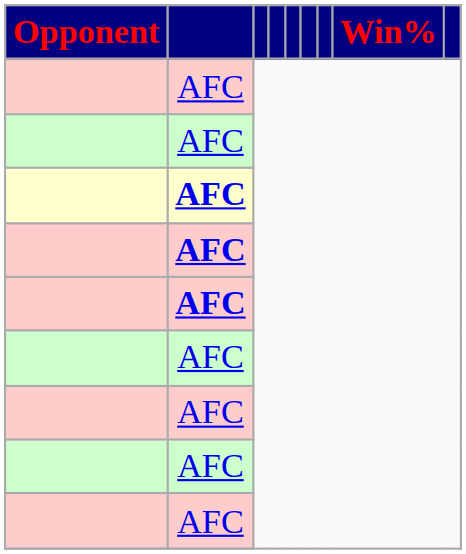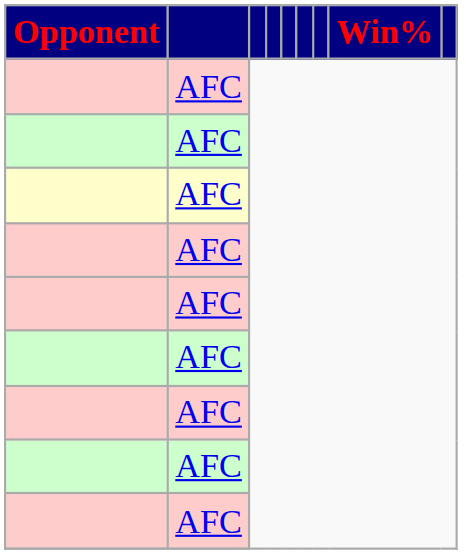(210, 194) bold -> (209, 194) normal
(210, 248) bold -> (209, 248) normal
(210, 303) bold -> (209, 303) normal
